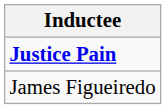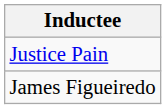(63, 53) bold -> (59, 53) normal
